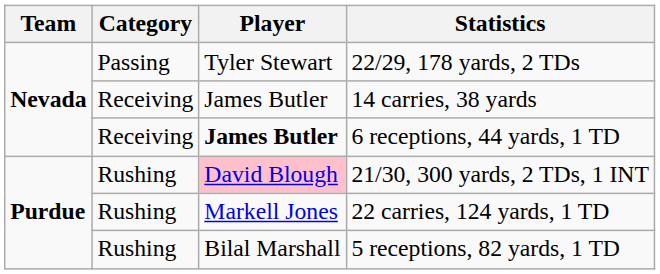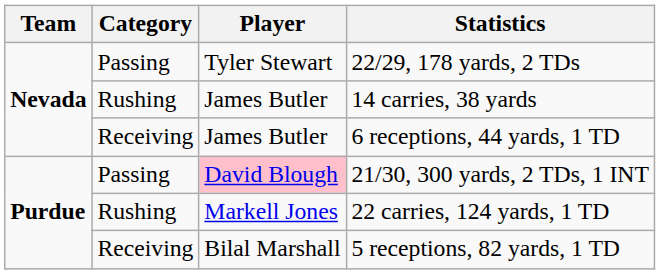(145, 99) Receiving -> (137, 99) Rushing
(271, 136) bold -> (266, 136) normal
(137, 174) Rushing -> (134, 174) Passing
(137, 249) Rushing -> (145, 249) Receiving
